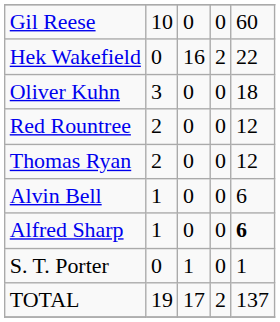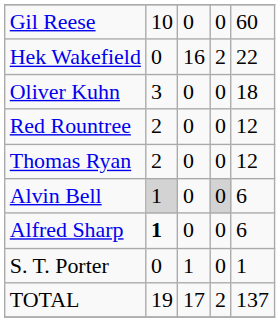(156, 195) no background -> (156, 195) lightgrey background
(221, 195) no background -> (221, 195) lightgrey background
(156, 230) normal -> (156, 230) bold
(242, 230) bold -> (242, 230) normal
